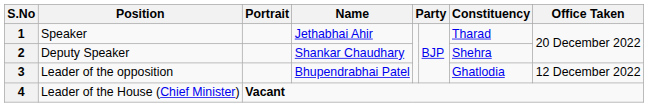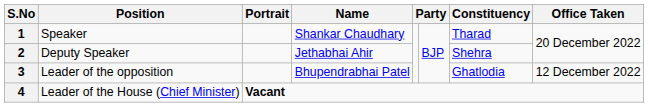(334, 33) Jethabhai Ahir -> (350, 33) Shankar Chaudhary
(350, 53) Shankar Chaudhary -> (334, 53) Jethabhai Ahir
